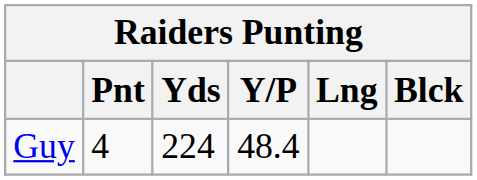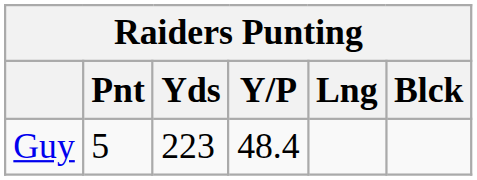(100, 145) 4 -> (100, 145) 5
(188, 145) 224 -> (188, 145) 223
